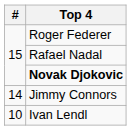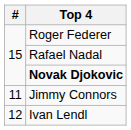(15, 95) 14 -> (15, 95) 11
(15, 115) 10 -> (15, 115) 12
